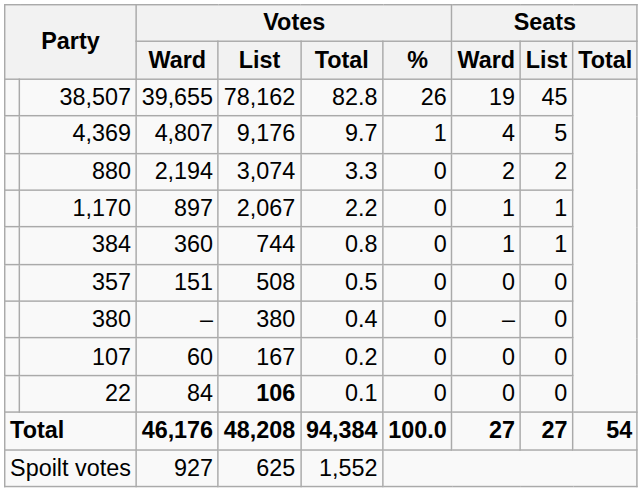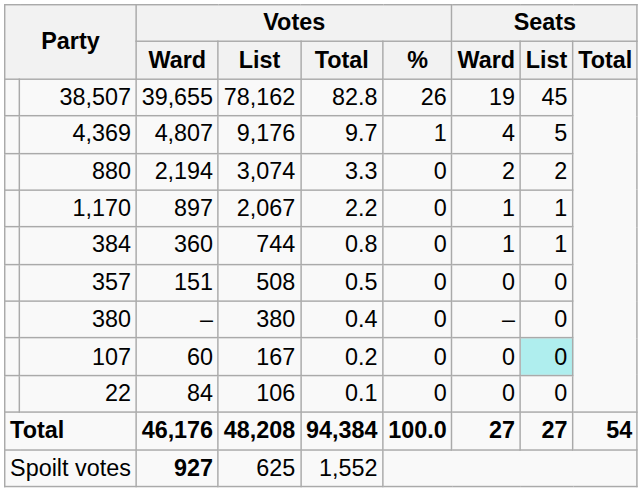(561, 356) no background -> (561, 356) paleturquoise background
(276, 393) bold -> (276, 393) normal
(194, 467) normal -> (194, 467) bold
